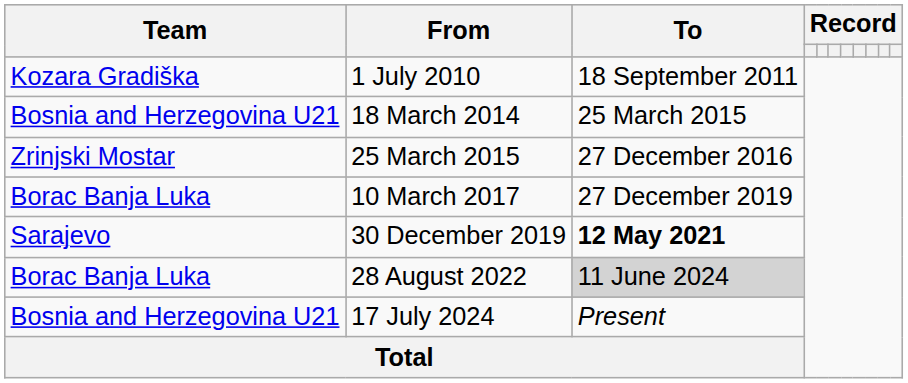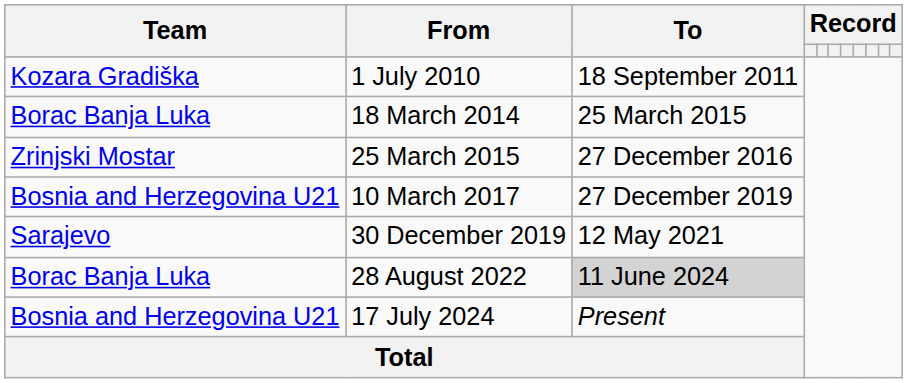(175, 116) Bosnia and Herzegovina U21 -> (110, 116) Borac Banja Luka
(110, 196) Borac Banja Luka -> (175, 196) Bosnia and Herzegovina U21
(652, 236) bold -> (651, 236) normal
